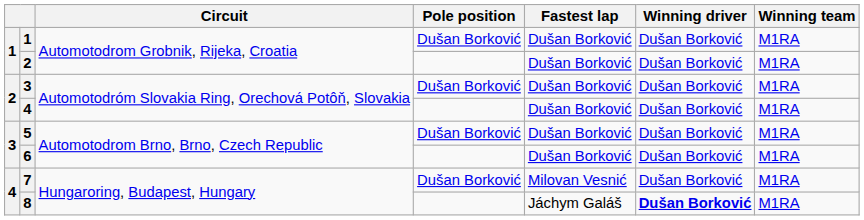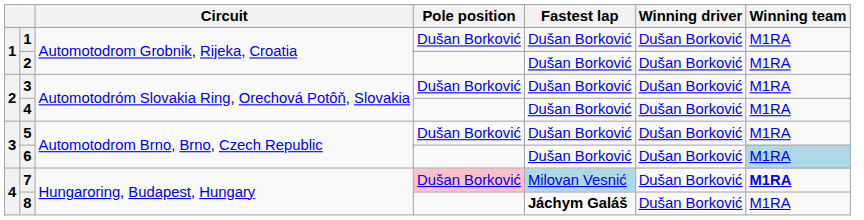(779, 156) no background -> (770, 156) lightblue background
(469, 179) no background -> (469, 179) pink background
(577, 179) no background -> (577, 179) lightblue background
(779, 179) normal -> (770, 179) bold
(575, 203) normal -> (578, 203) bold
(695, 203) bold -> (691, 203) normal
